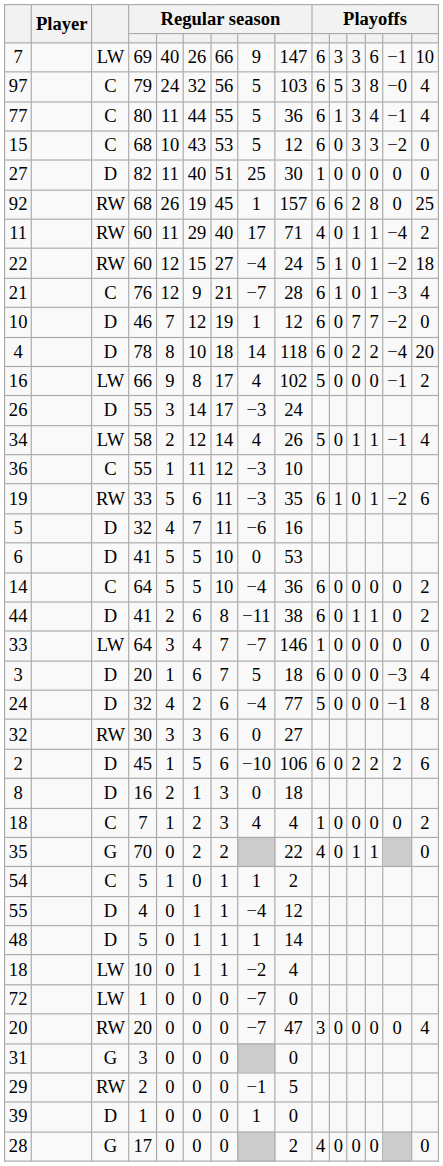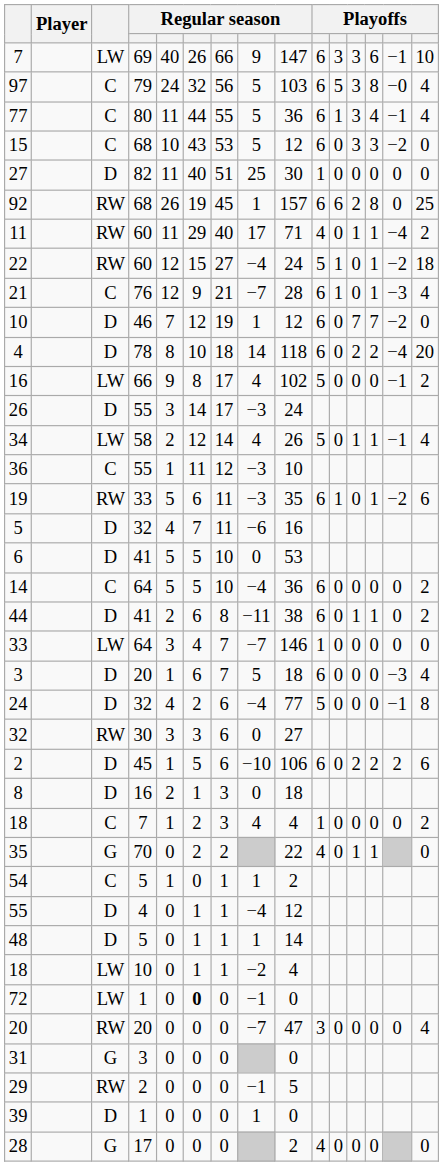(197, 999) normal -> (197, 999) bold
(256, 999) −7 -> (256, 999) −1
